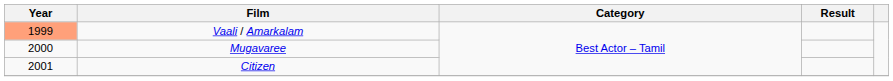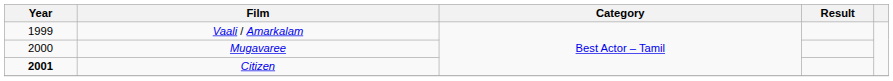(41, 31) lightsalmon background -> (41, 31) no background
(41, 66) normal -> (41, 66) bold
